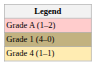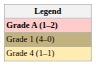(31, 25) normal -> (32, 25) bold
